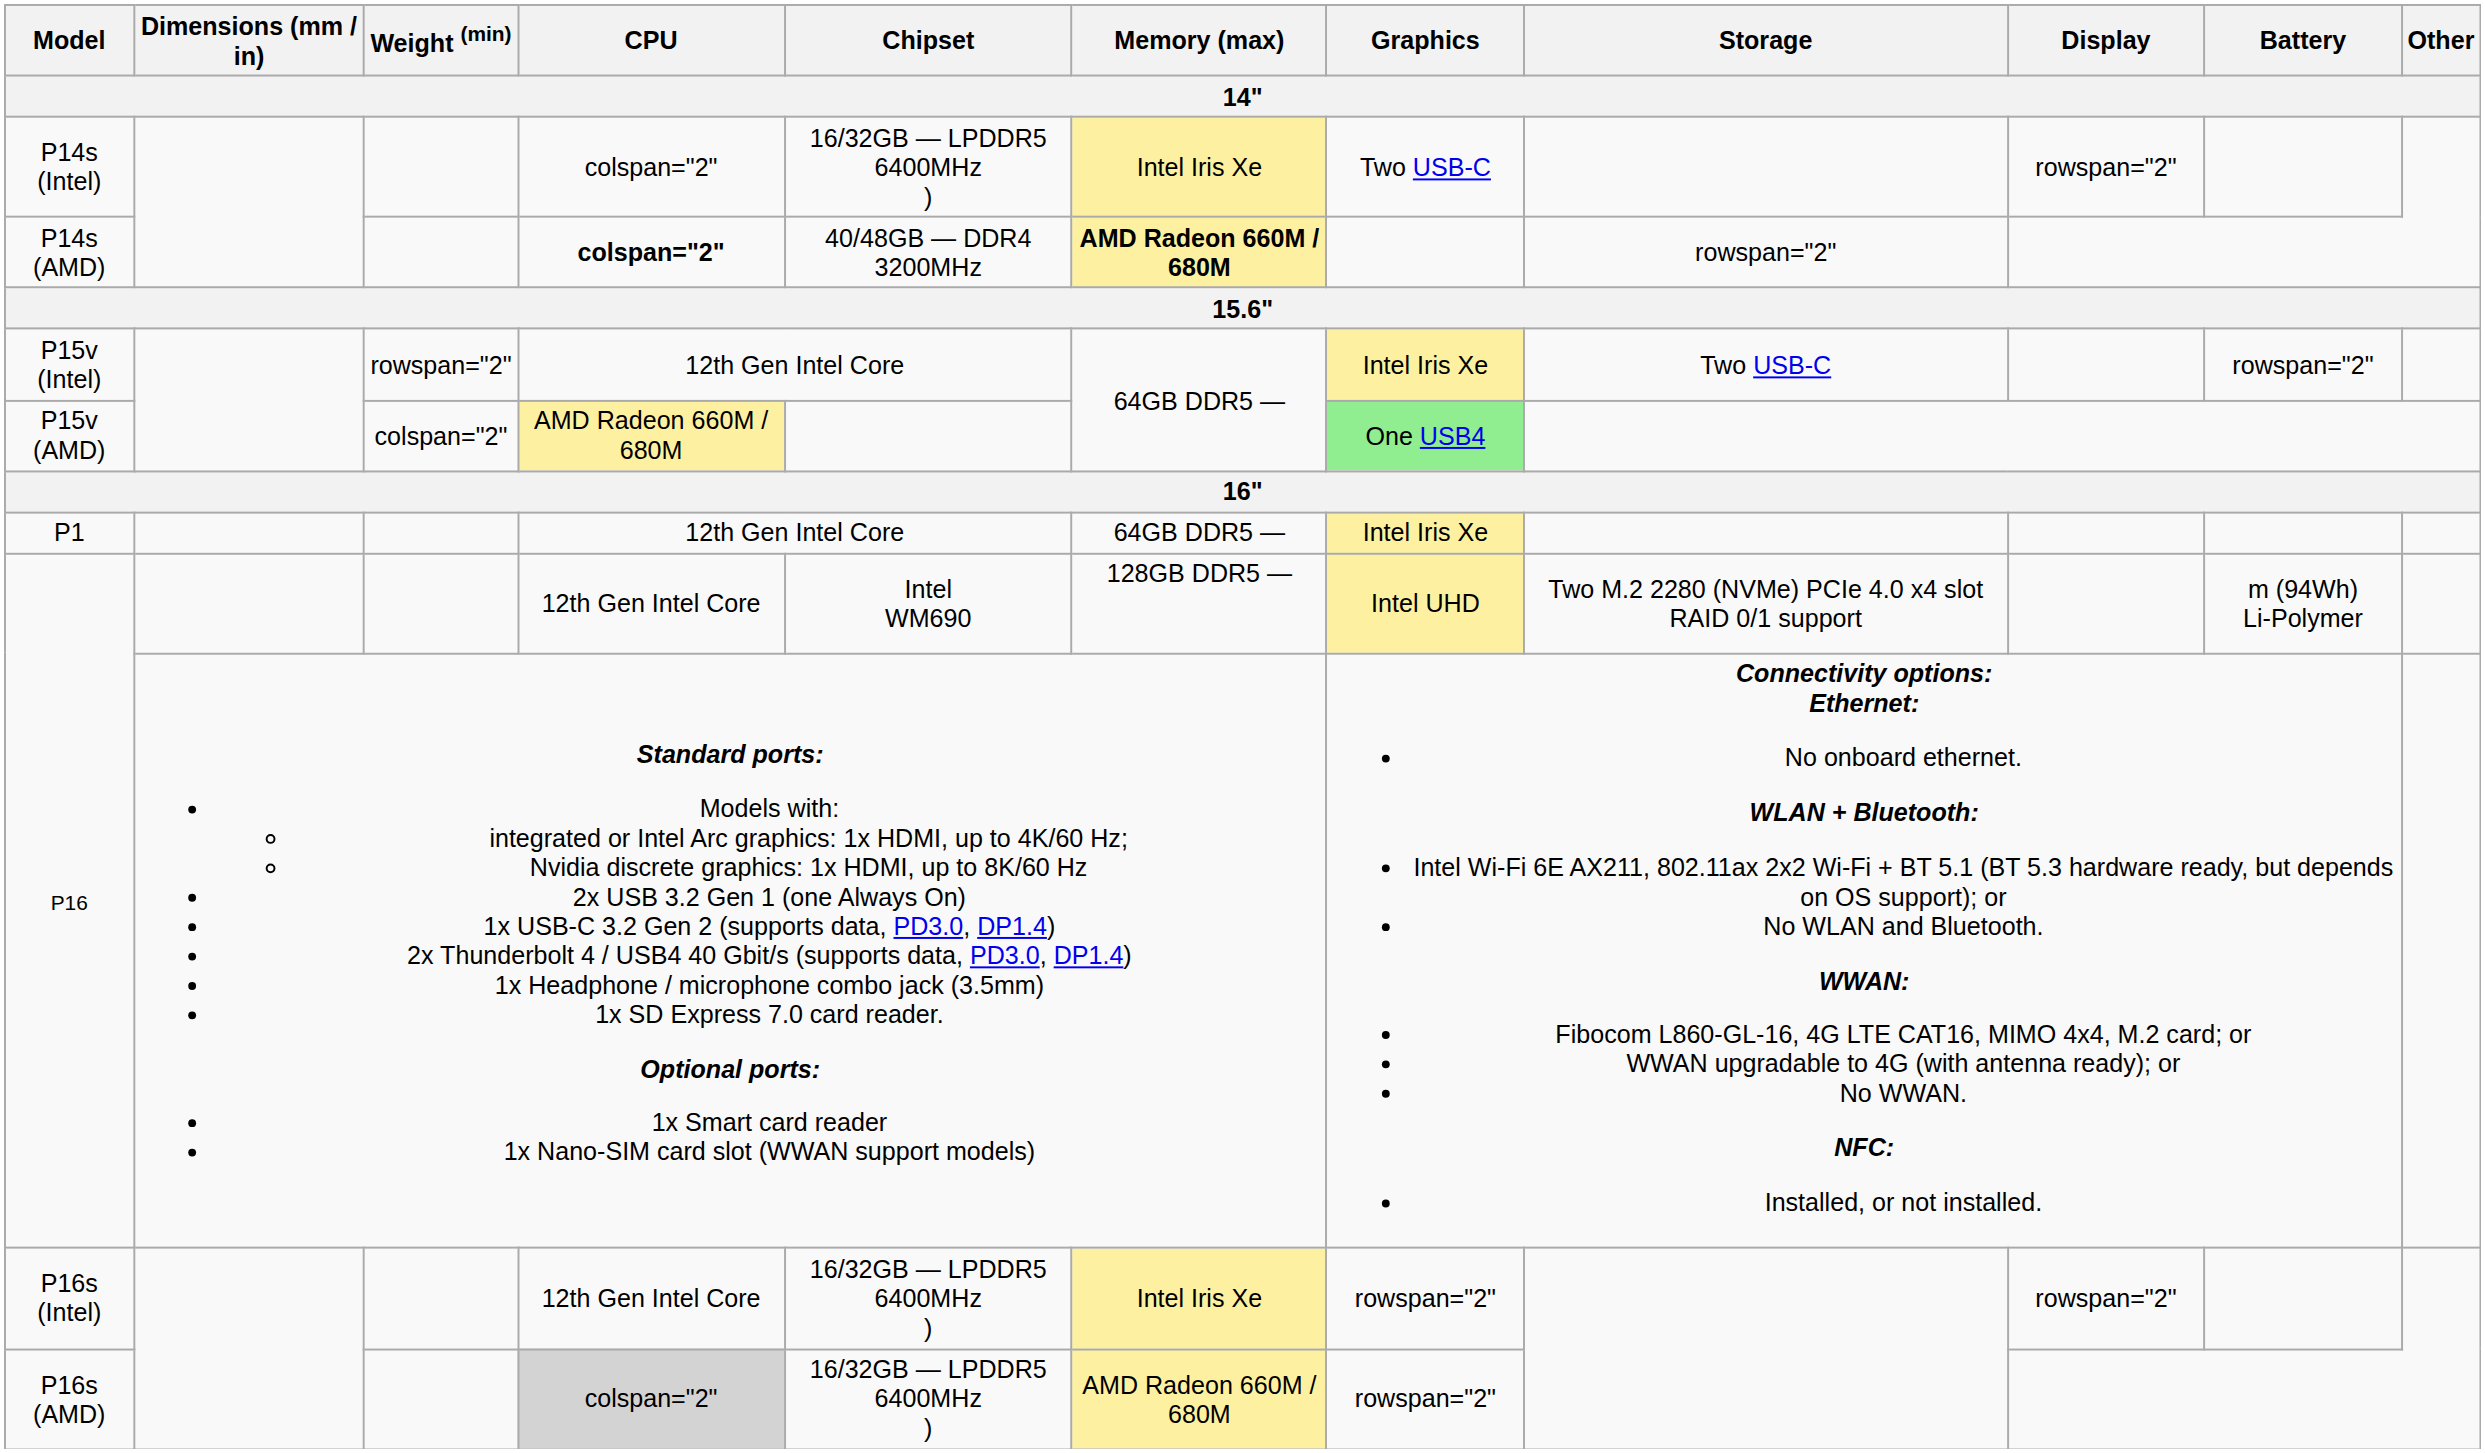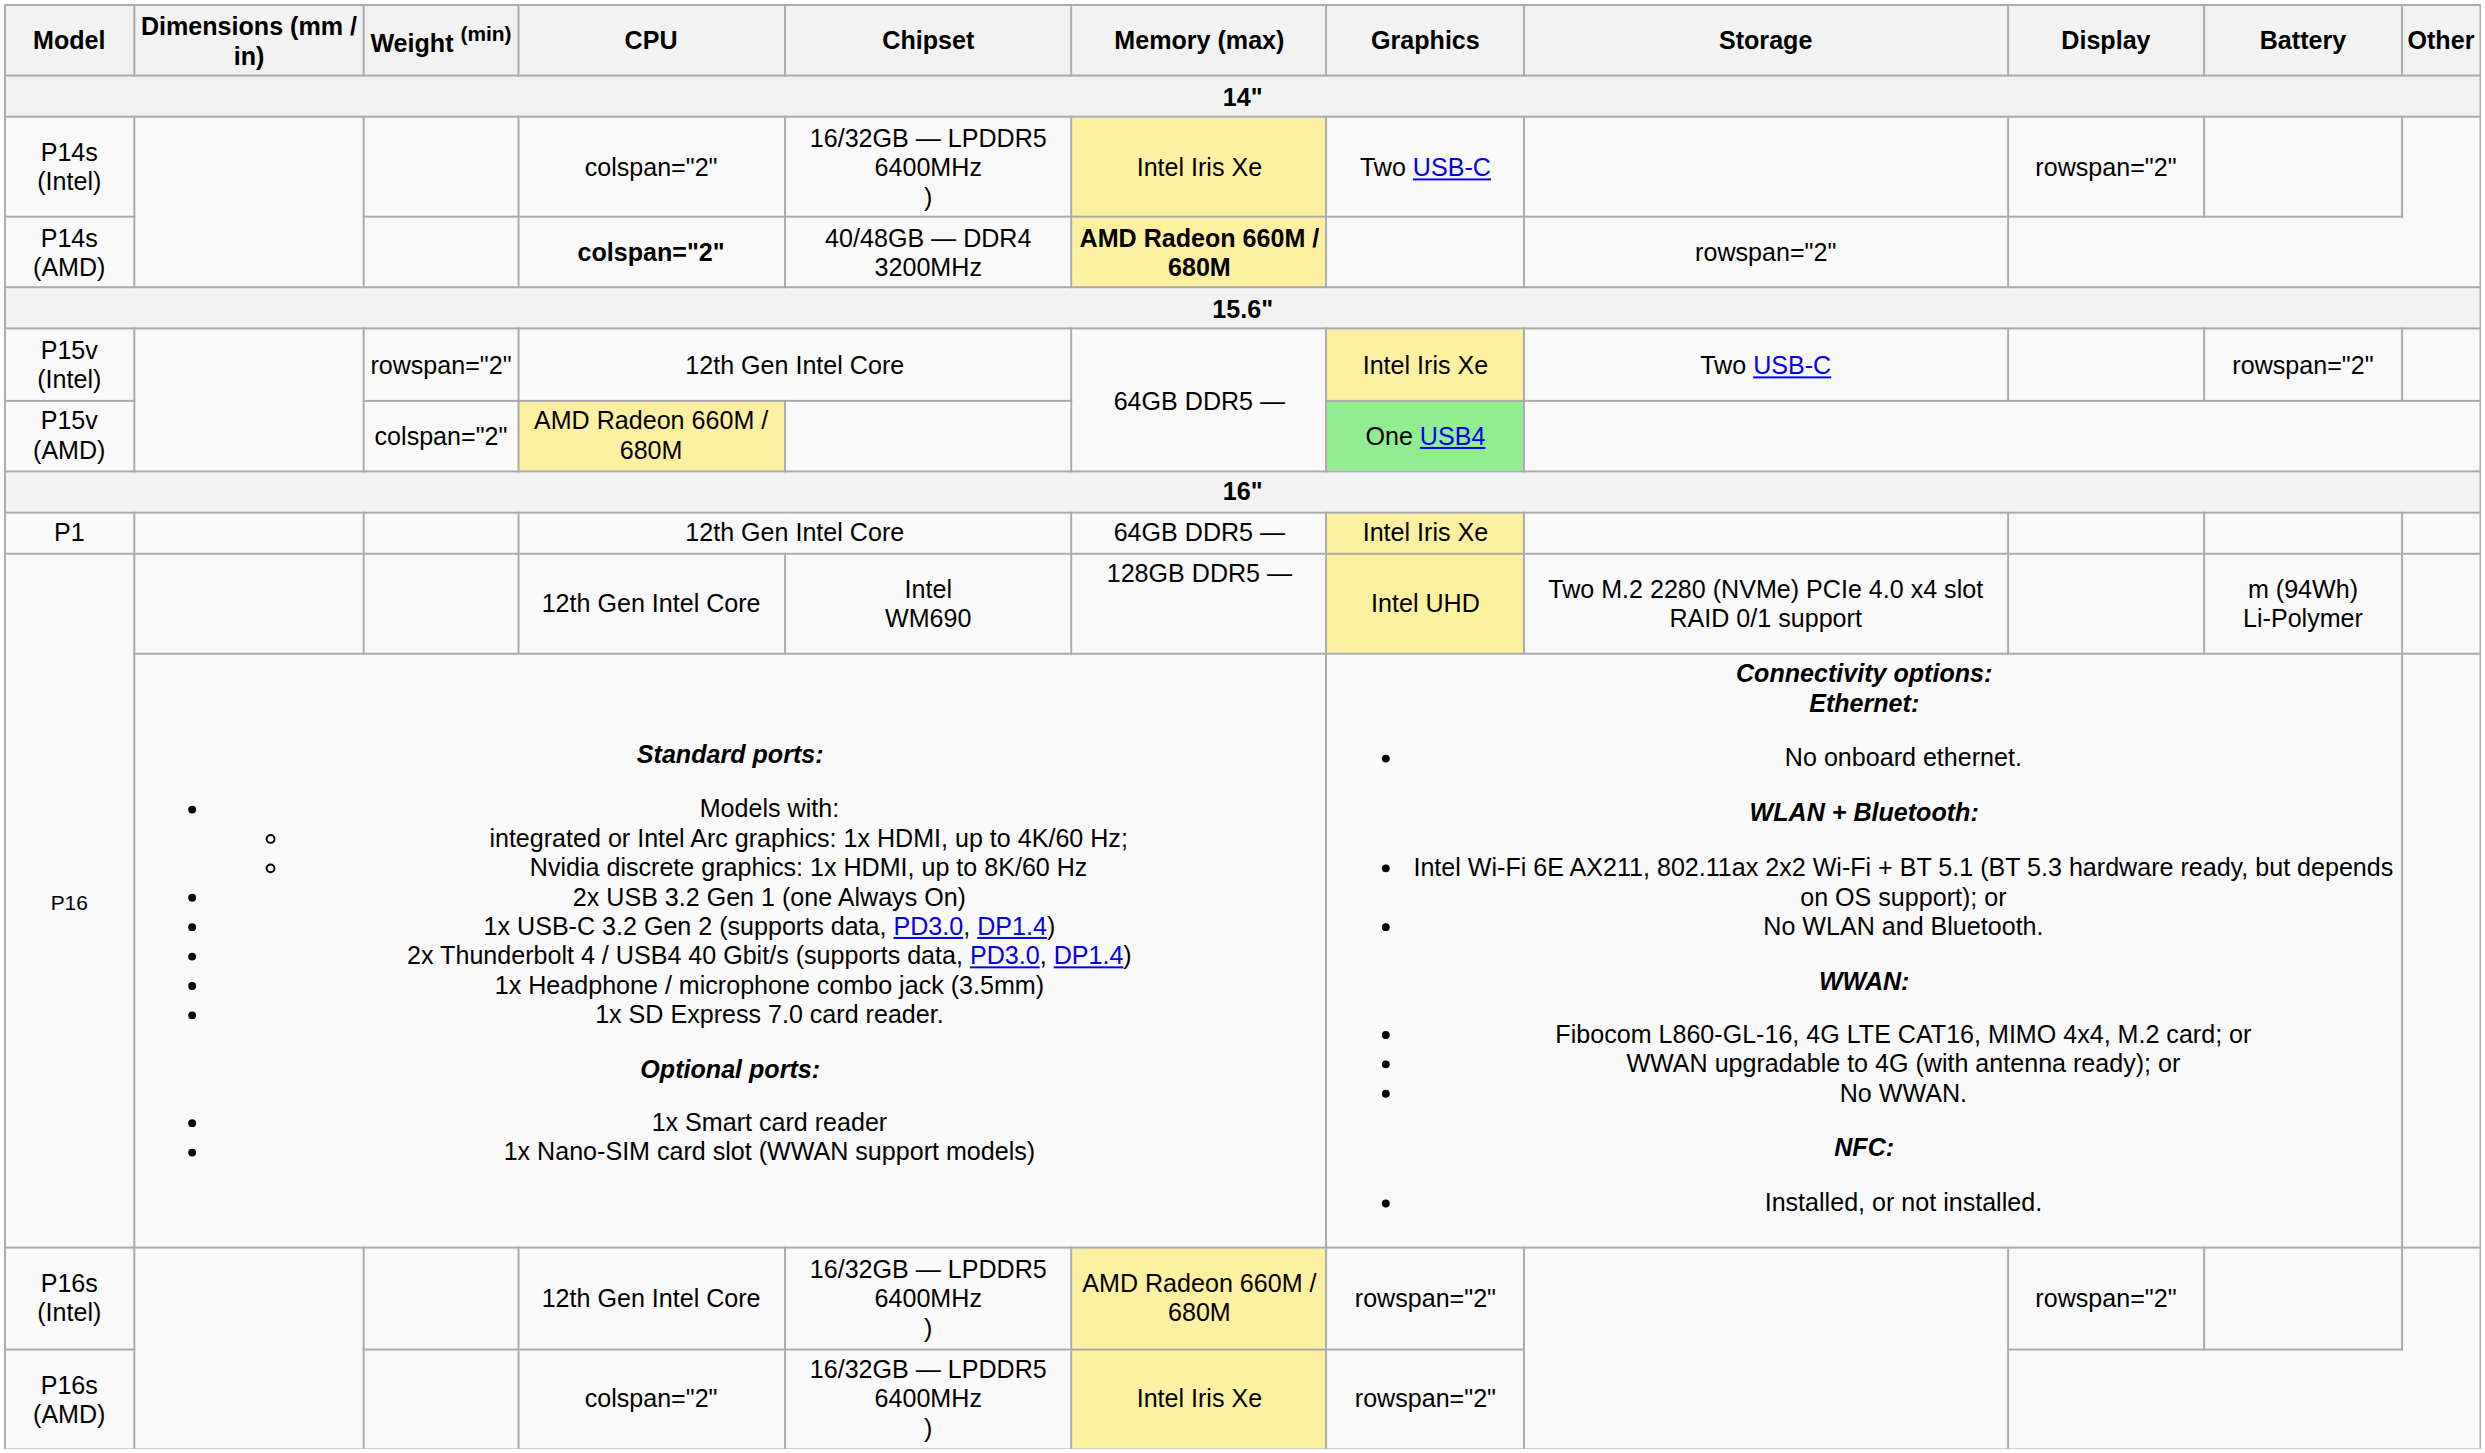(1199, 1298) Intel Iris Xe -> (1199, 1298) AMD Radeon 660M / 680M
(651, 1398) lightgrey background -> (651, 1398) no background
(1199, 1398) AMD Radeon 660M / 680M -> (1199, 1398) Intel Iris Xe
